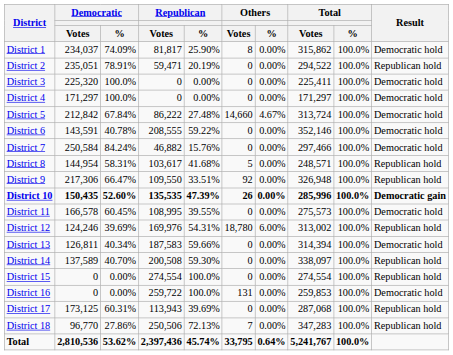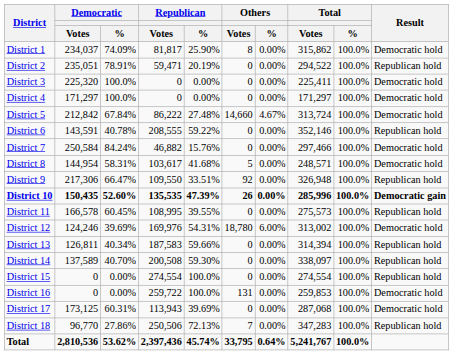(408, 131) Democratic hold -> (408, 131) Republican hold
(408, 163) Republican hold -> (408, 163) Democratic hold
(408, 212) Democratic hold -> (408, 212) Republican hold
(408, 228) Republican hold -> (408, 228) Democratic hold
(408, 244) Democratic hold -> (408, 244) Republican hold
(408, 309) Republican hold -> (408, 309) Democratic hold
